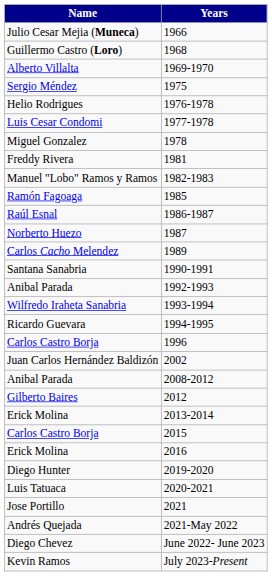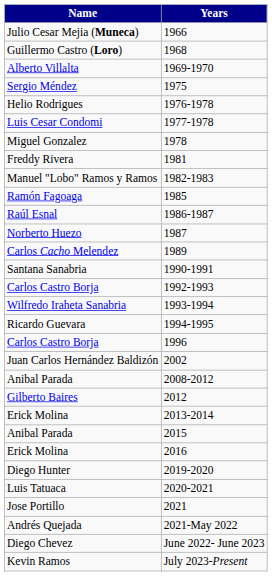(40, 287) Anibal Parada -> (53, 287) Carlos Castro Borja
(53, 433) Carlos Castro Borja -> (40, 433) Anibal Parada
